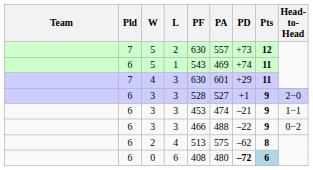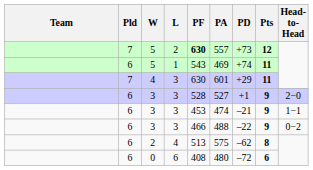(198, 49) normal -> (198, 49) bold
(244, 158) bold -> (244, 158) normal
(267, 158) lightblue background -> (267, 158) no background
